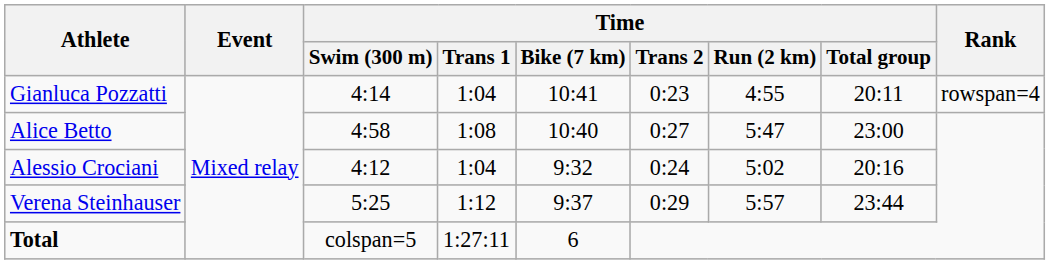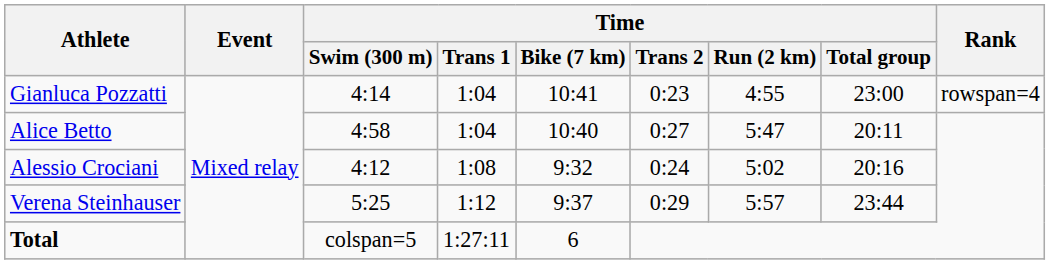(879, 94) 20:11 -> (879, 94) 23:00
(476, 130) 1:08 -> (476, 130) 1:04
(879, 130) 23:00 -> (879, 130) 20:11
(476, 167) 1:04 -> (476, 167) 1:08
